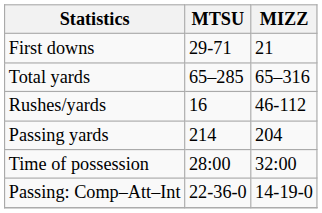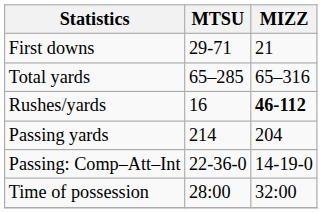(281, 105) normal -> (280, 105) bold
rows swapped: (95, 192) <-> (79, 163)
